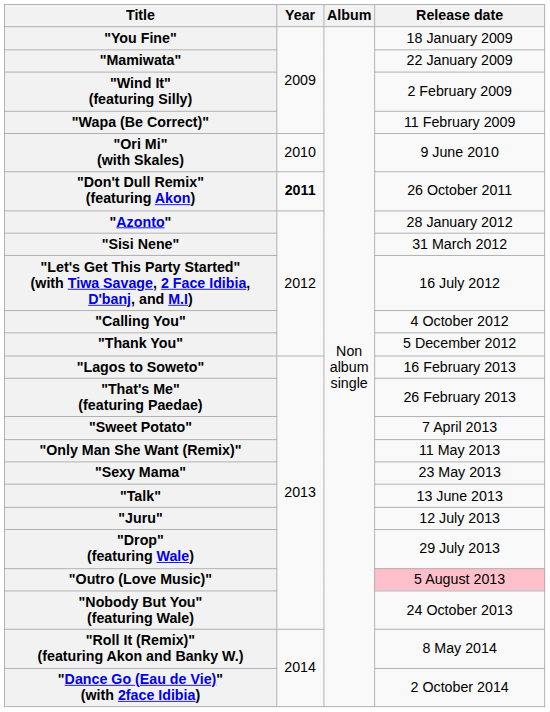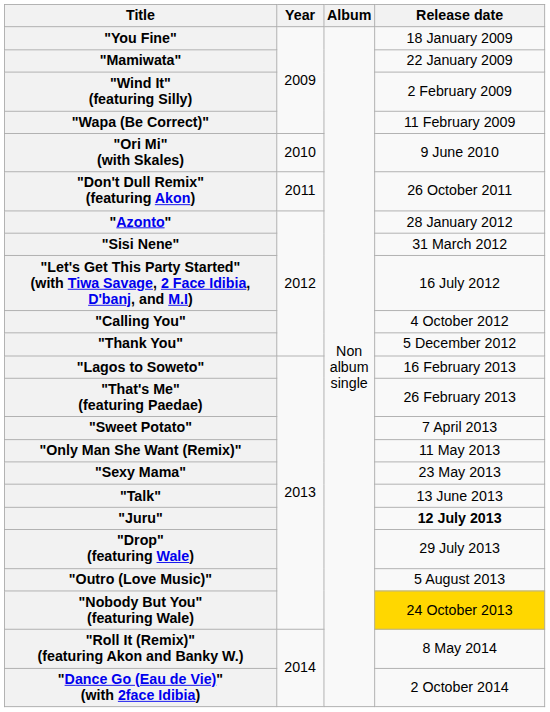(300, 191) bold -> (300, 191) normal
(460, 518) normal -> (460, 518) bold
(460, 579) pink background -> (460, 579) no background
(460, 610) no background -> (460, 610) gold background
